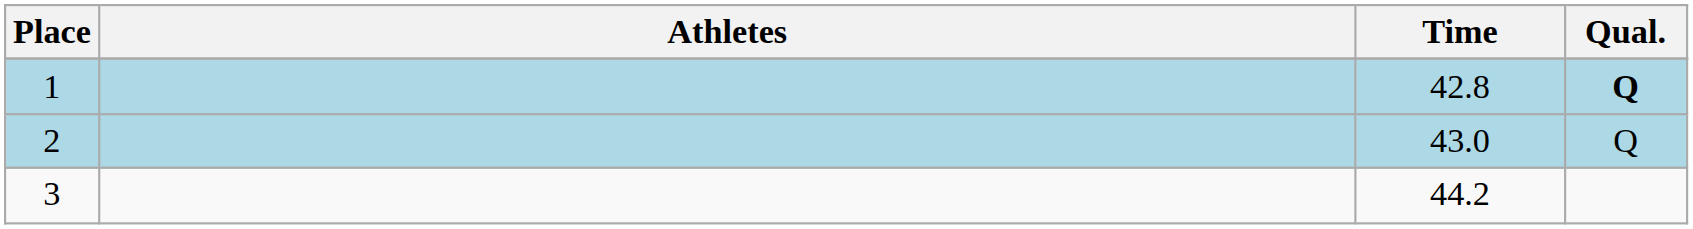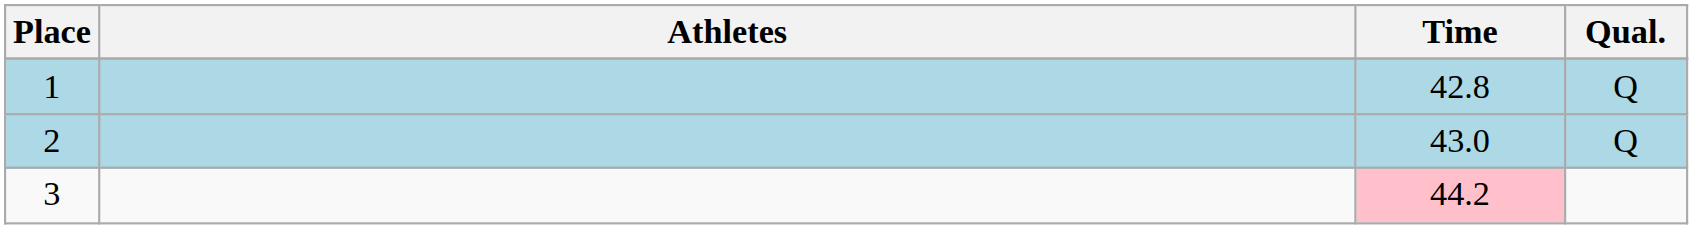(1626, 85) bold -> (1626, 85) normal
(1460, 194) no background -> (1460, 194) pink background
